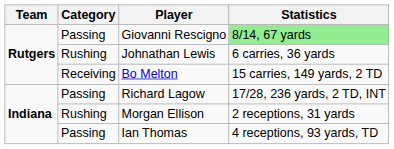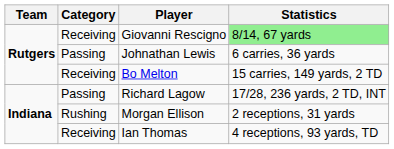(83, 34) Passing -> (88, 34) Receiving
(84, 54) Rushing -> (83, 54) Passing
(83, 133) Passing -> (88, 133) Receiving
